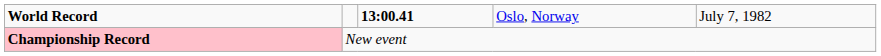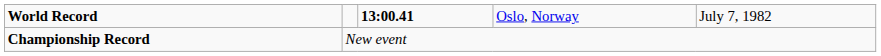(79, 39) pink background -> (79, 39) no background
